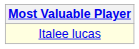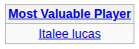(70, 33) lightyellow background -> (70, 33) no background
